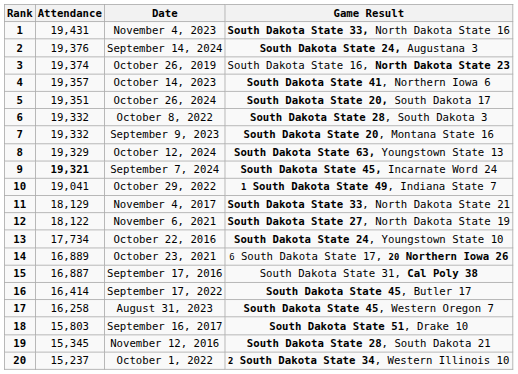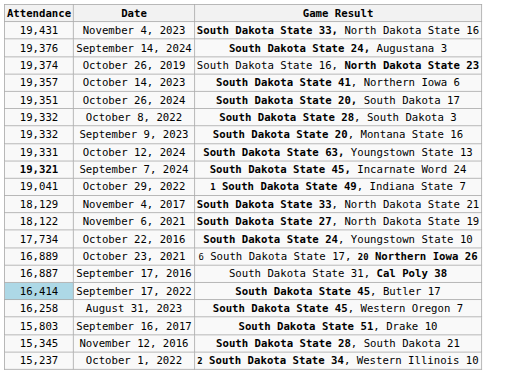- column: (20, 13)
(70, 152) 19,329 -> (39, 152) 19,331
(70, 291) no background -> (39, 291) lightblue background
